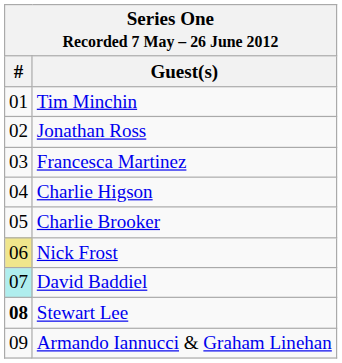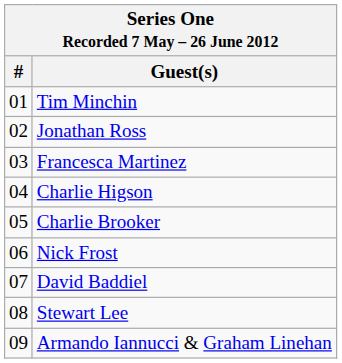(19, 252) khaki background -> (19, 252) no background
(19, 282) paleturquoise background -> (19, 282) no background
(19, 312) bold -> (19, 312) normal
